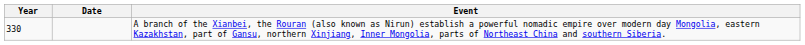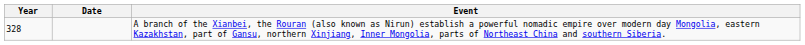(14, 29) 330 -> (14, 29) 328
